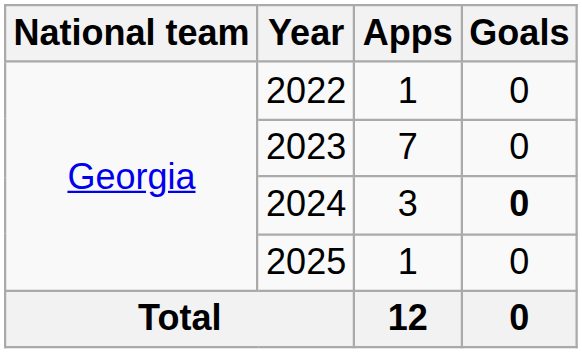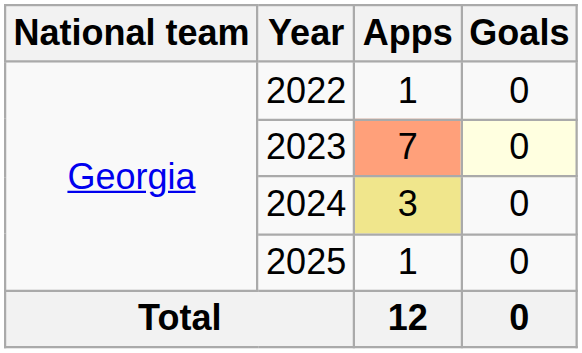(408, 147) no background -> (408, 147) lightsalmon background
(519, 147) no background -> (519, 147) lightyellow background
(408, 204) no background -> (408, 204) khaki background
(519, 204) bold -> (519, 204) normal
